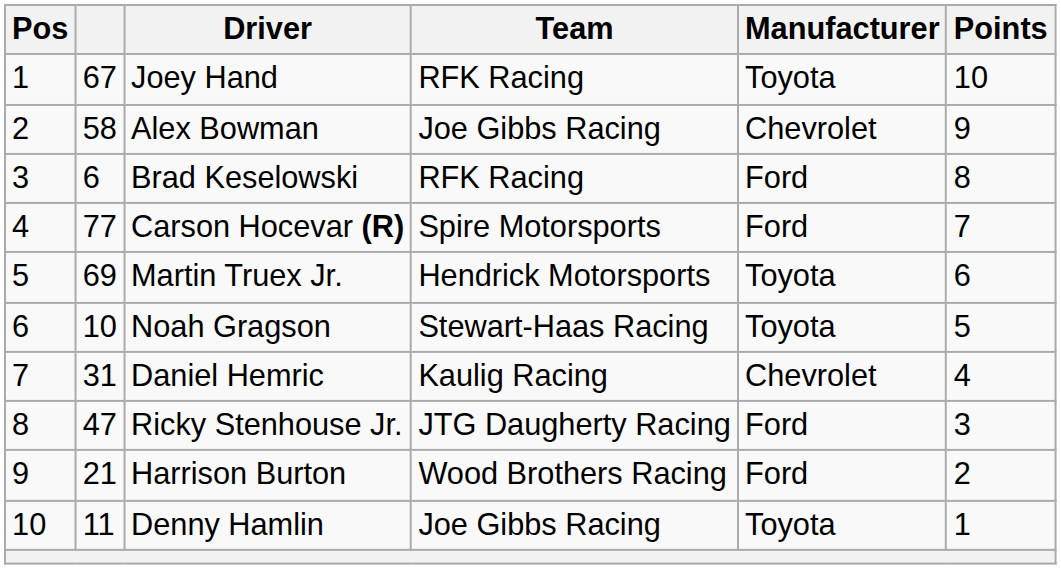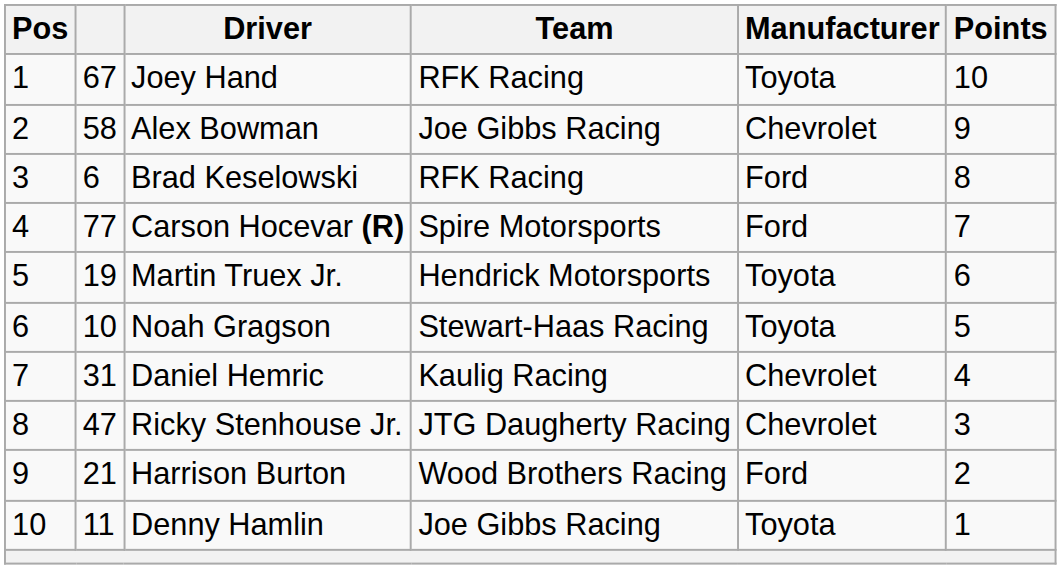(100, 276) 69 -> (100, 276) 19
(777, 424) Ford -> (811, 424) Chevrolet
